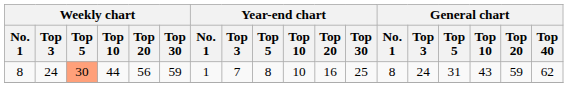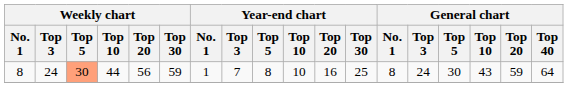(454, 72) 31 -> (454, 72) 30
(547, 72) 62 -> (547, 72) 64
